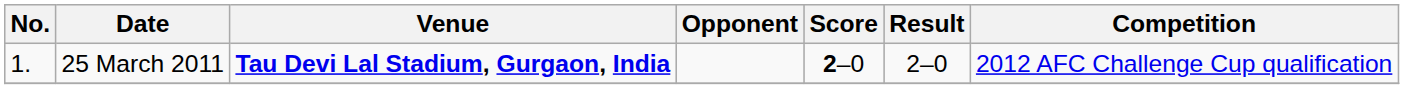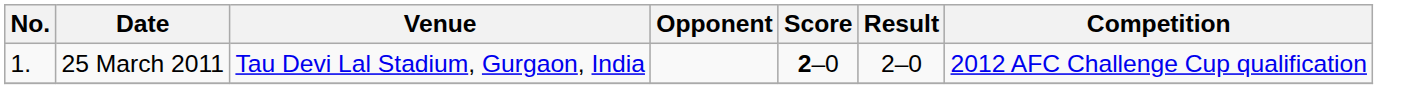(453, 63) bold -> (440, 63) normal
